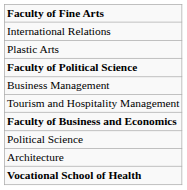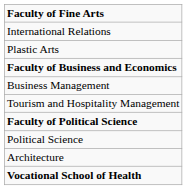(72, 67) Faculty of Political Science -> (92, 67) Faculty of Business and Economics
(92, 121) Faculty of Business and Economics -> (72, 121) Faculty of Political Science
